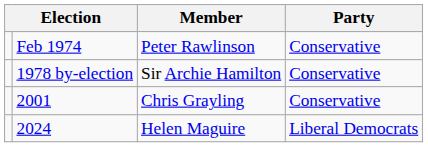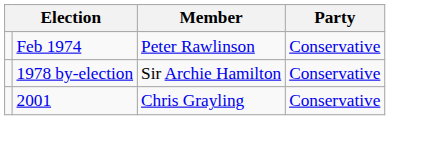- row: (34, 127)
